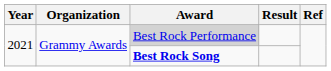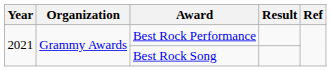(195, 35) lightgrey background -> (195, 35) no background
(176, 55) bold -> (175, 55) normal
